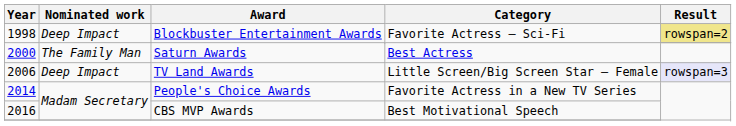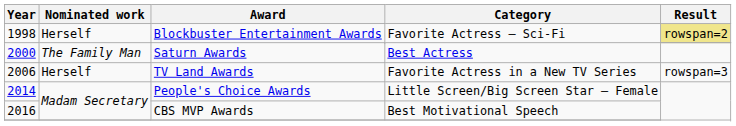(81, 33) Deep Impact -> (66, 33) Herself
(81, 72) Deep Impact -> (66, 72) Herself
(523, 72) Little Screen/Big Screen Star – Female -> (512, 72) Favorite Actress in a New TV Series
(696, 72) lavender background -> (696, 72) no background
(512, 91) Favorite Actress in a New TV Series -> (523, 91) Little Screen/Big Screen Star – Female
